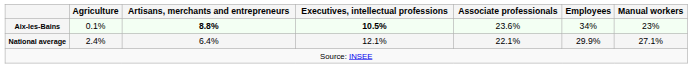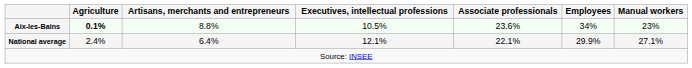(96, 26) normal -> (96, 26) bold
(209, 26) bold -> (209, 26) normal
(375, 26) bold -> (375, 26) normal
